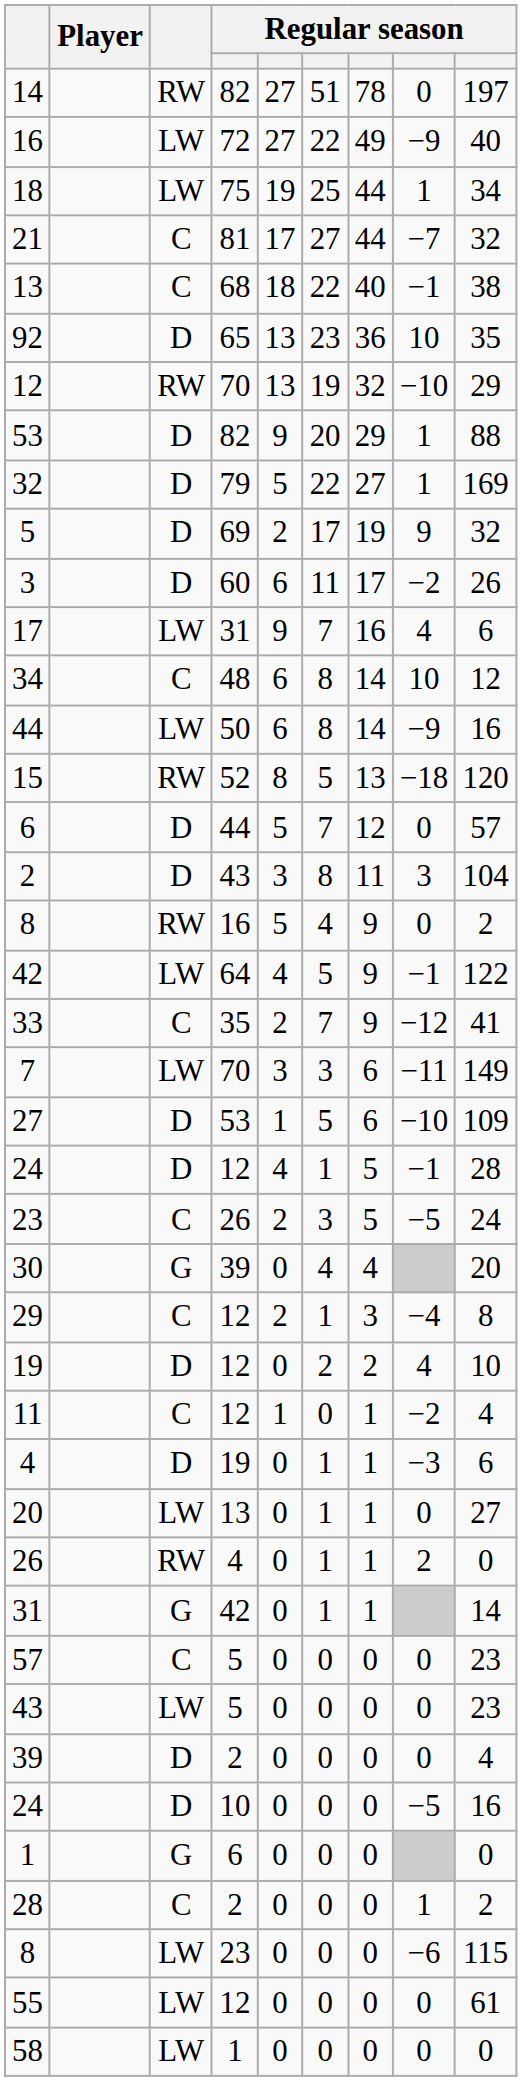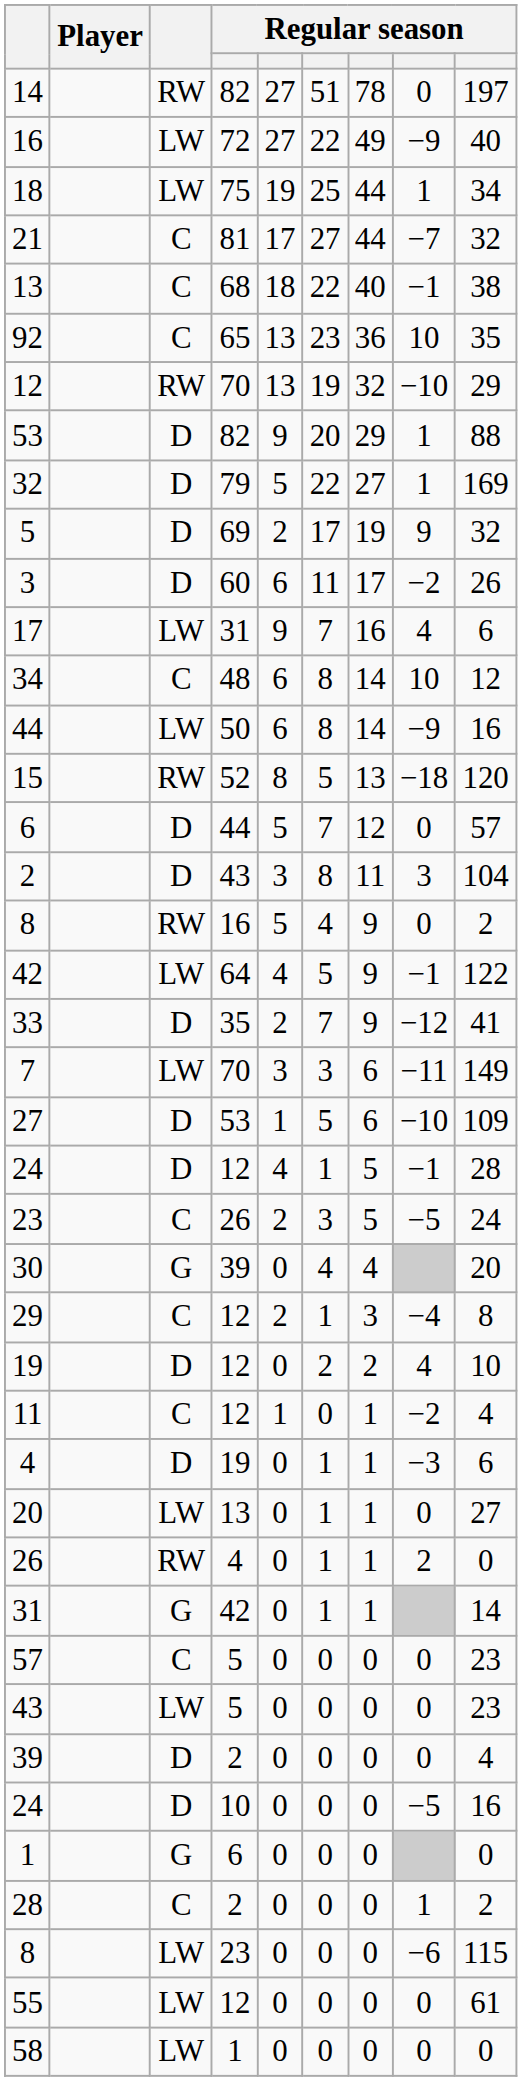(181, 337) D -> (181, 337) C
(181, 1022) C -> (181, 1022) D
